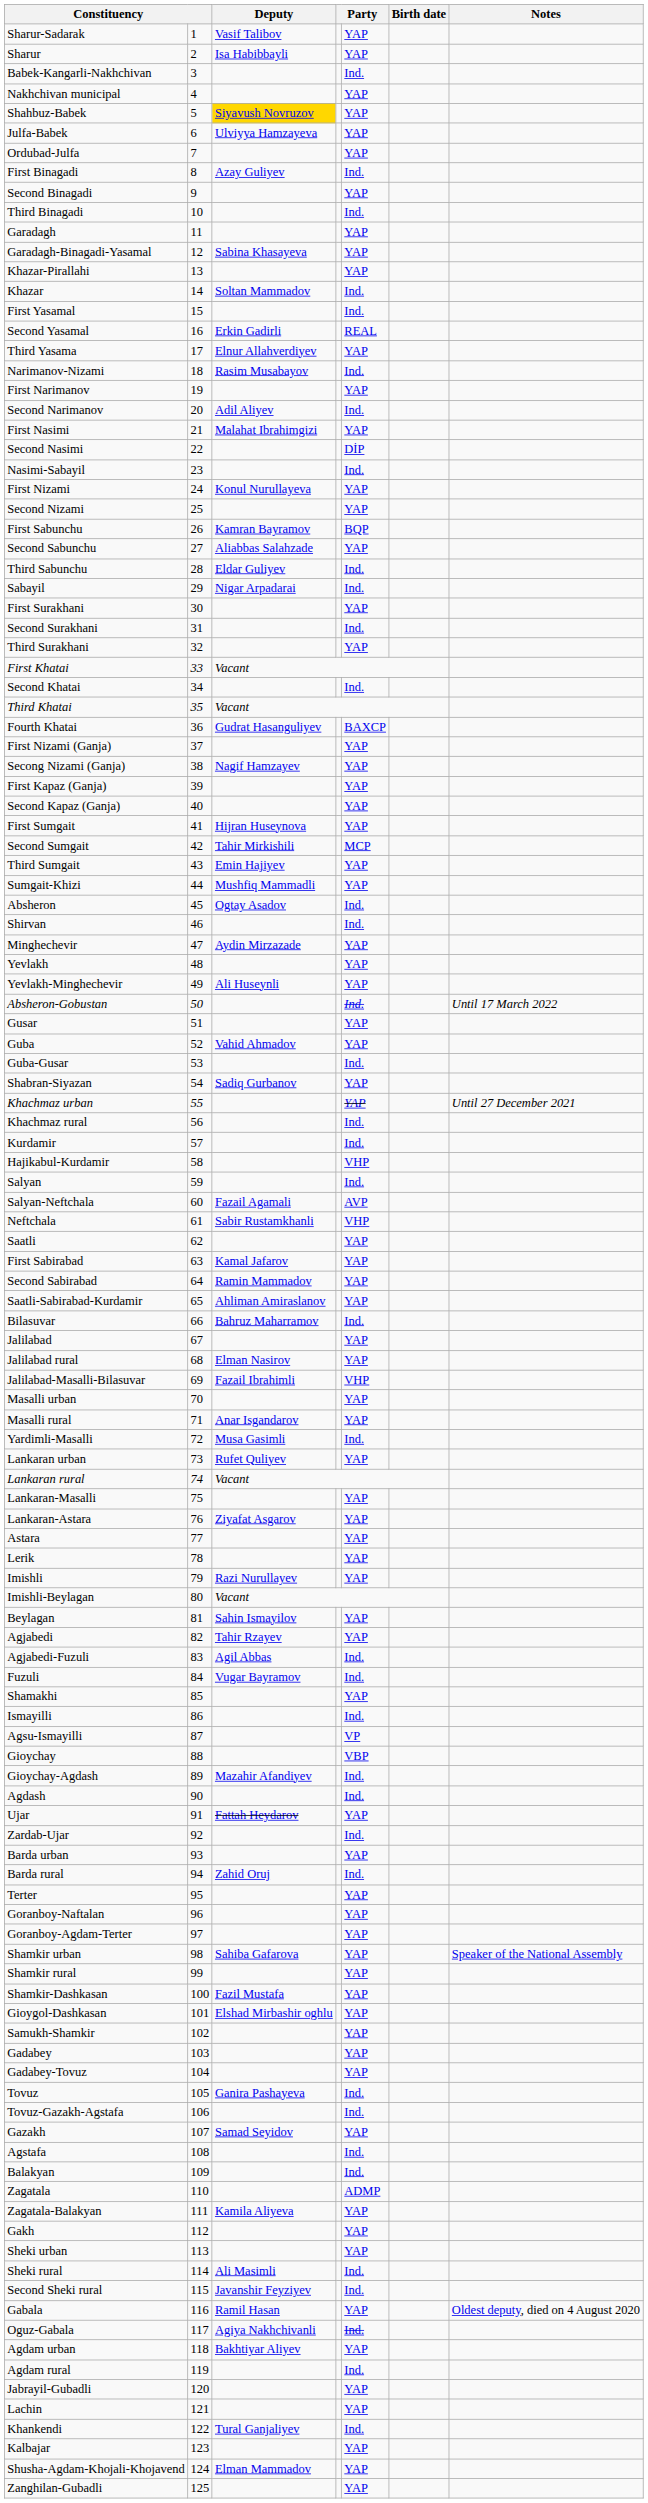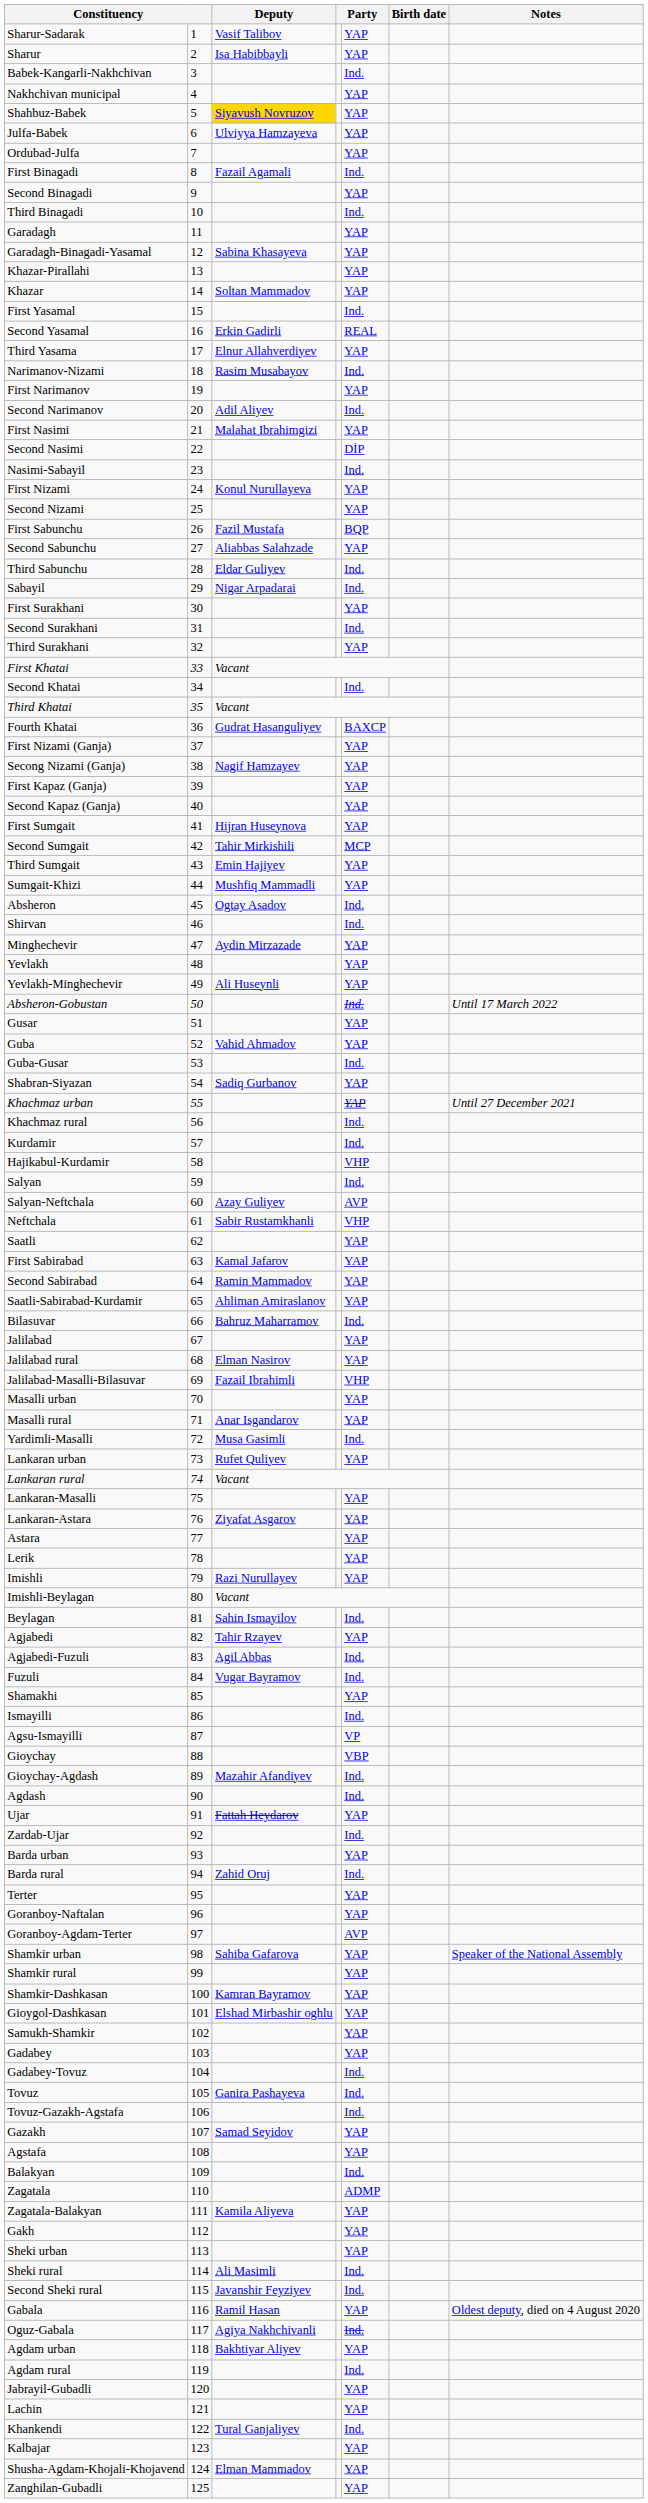(250, 172) Azay Guliyev -> (253, 172) Fazail Agamali
(354, 291) Ind. -> (356, 291) YAP
(263, 529) Kamran Bayramov -> (249, 529) Fazil Mustafa
(253, 1201) Fazail Agamali -> (250, 1201) Azay Guliyev
(356, 1617) YAP -> (354, 1617) Ind.
(356, 1934) YAP -> (356, 1934) AVP
(249, 1993) Fazil Mustafa -> (263, 1993) Kamran Bayramov
(356, 2072) YAP -> (354, 2072) Ind.
(354, 2151) Ind. -> (356, 2151) YAP
